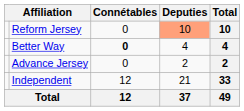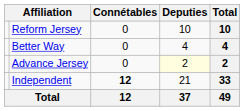(185, 30) lightsalmon background -> (185, 30) no background
(125, 47) bold -> (125, 47) normal
(185, 64) no background -> (185, 64) lightyellow background
(125, 81) normal -> (125, 81) bold
